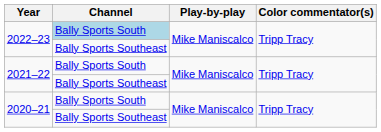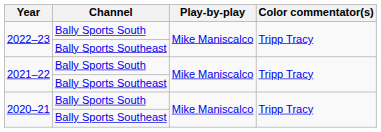(100, 30) lightblue background -> (100, 30) no background
